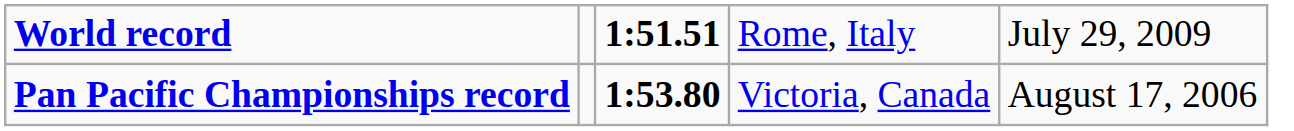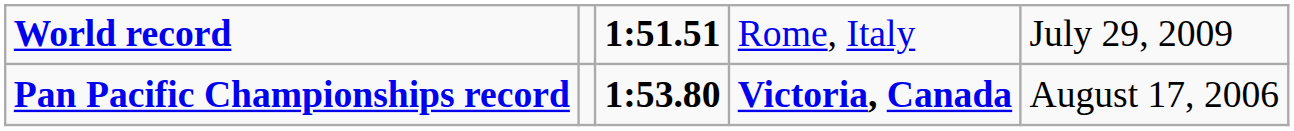(864, 93) normal -> (875, 93) bold
